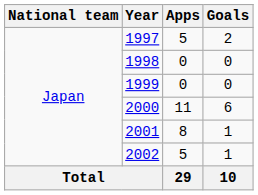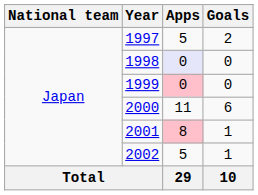(183, 62) no background -> (183, 62) lavender background
(183, 85) no background -> (183, 85) pink background
(183, 132) no background -> (183, 132) pink background
